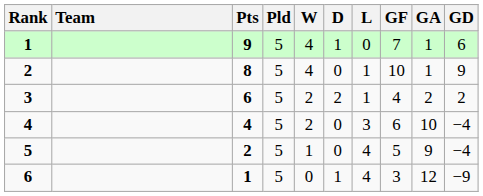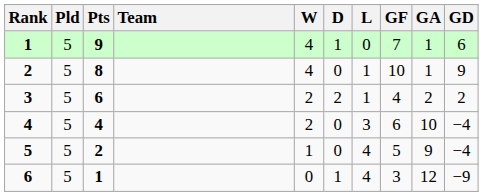columns swapped: (75, 17) <-> (279, 17)
